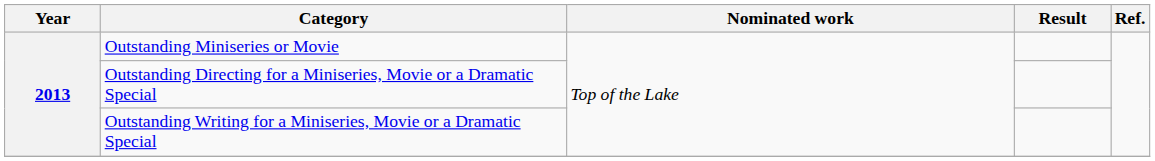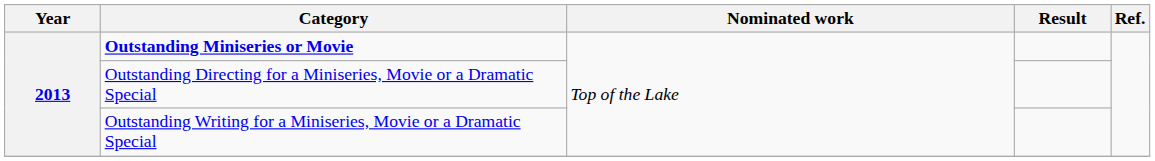(222, 46) normal -> (229, 46) bold
